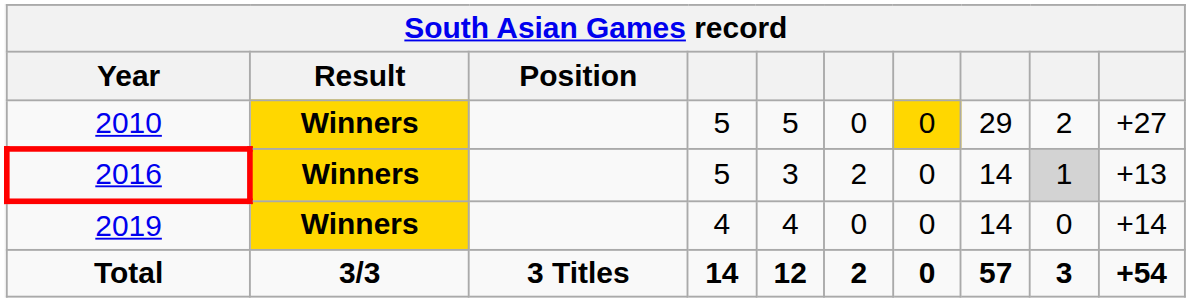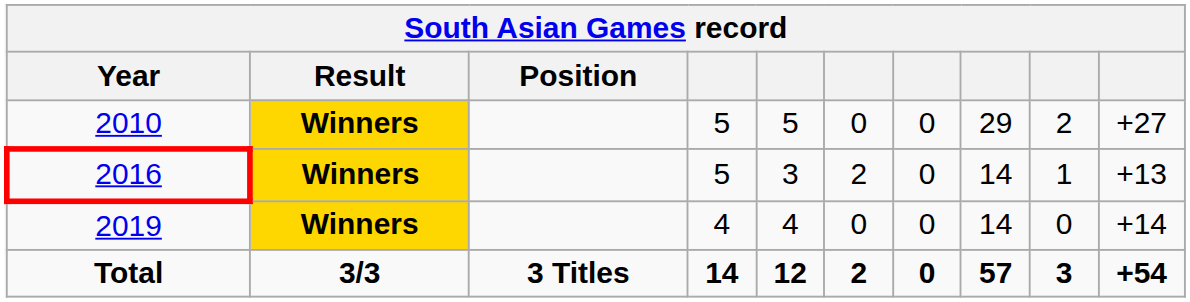(927, 124) gold background -> (927, 124) no background
(1064, 174) lightgrey background -> (1064, 174) no background
